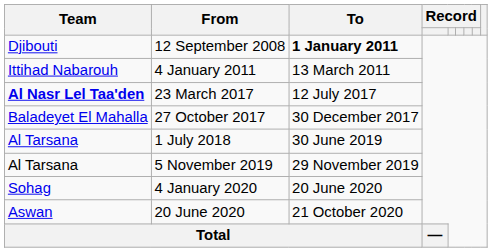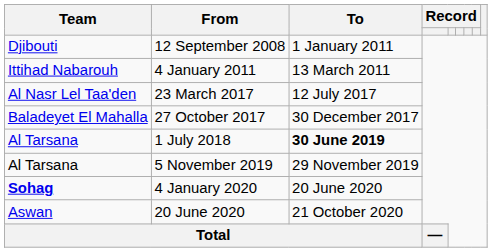(345, 46) bold -> (343, 46) normal
(76, 93) bold -> (72, 93) normal
(337, 141) normal -> (338, 141) bold
(29, 188) normal -> (31, 188) bold
